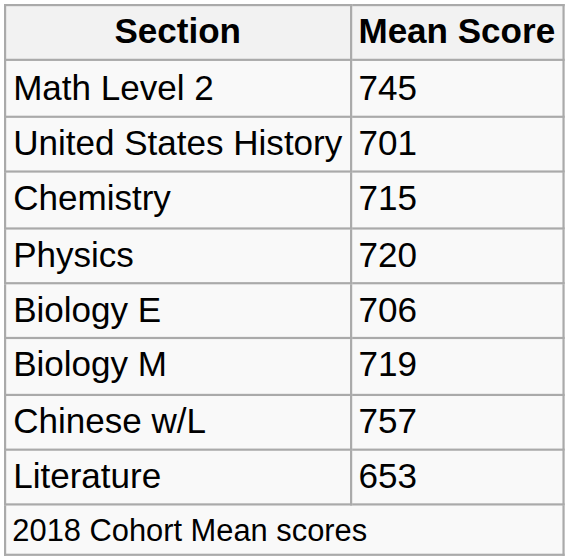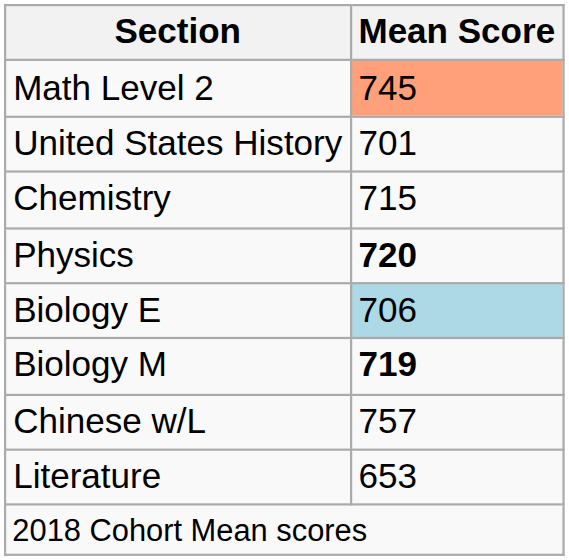(388, 87) no background -> (388, 87) lightsalmon background
(388, 254) normal -> (388, 254) bold
(388, 310) no background -> (388, 310) lightblue background
(388, 365) normal -> (388, 365) bold
